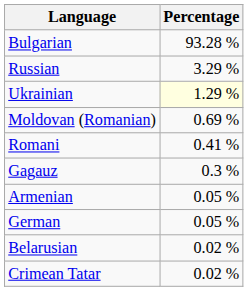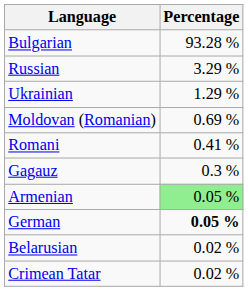(216, 94) lightyellow background -> (216, 94) no background
(216, 196) no background -> (216, 196) lightgreen background
(216, 222) normal -> (215, 222) bold
